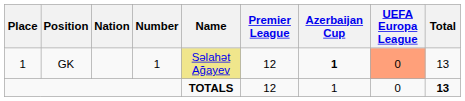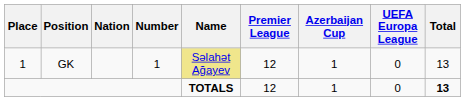(334, 64) bold -> (334, 64) normal
(398, 64) lightsalmon background -> (398, 64) no background
